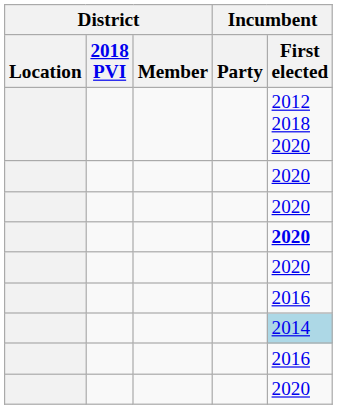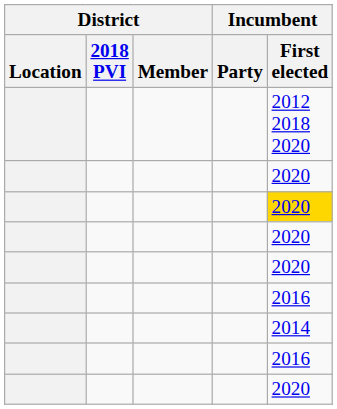(291, 206) no background -> (291, 206) gold background
(291, 236) bold -> (291, 236) normal
(291, 328) lightblue background -> (291, 328) no background
